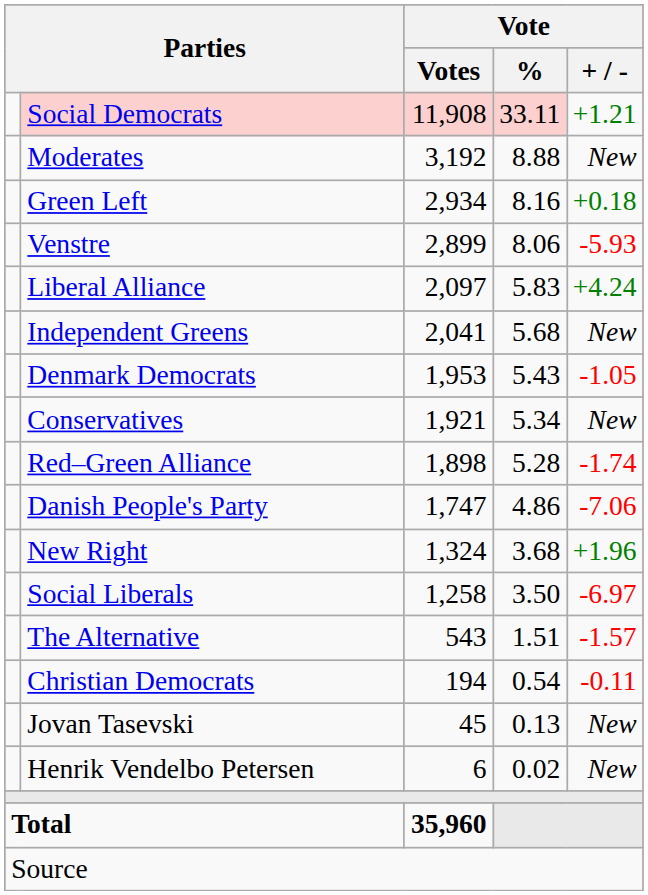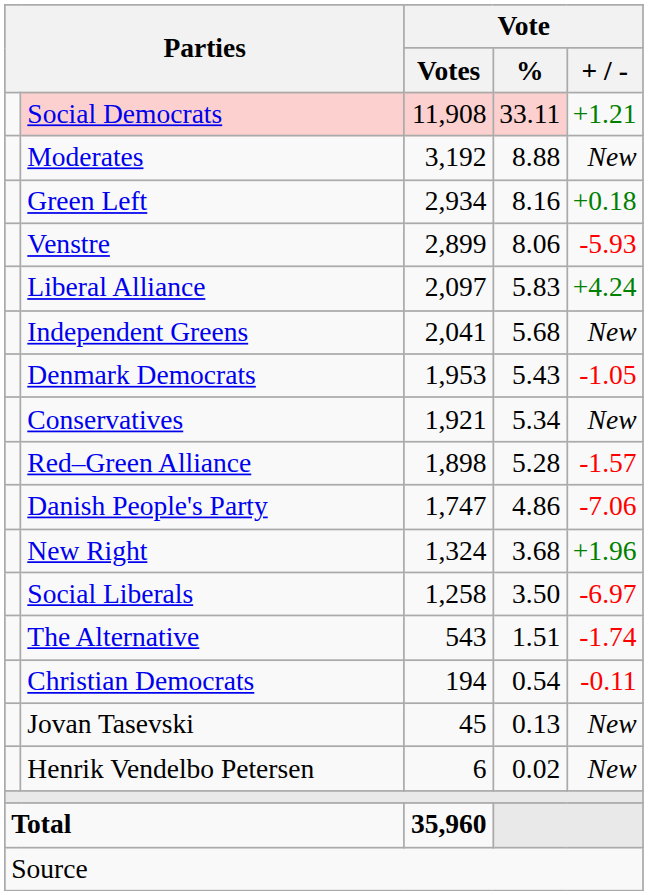(608, 462) -1.74 -> (608, 462) -1.57
(608, 637) -1.57 -> (608, 637) -1.74
